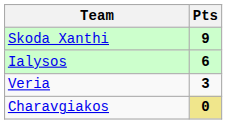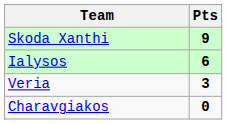(205, 108) khaki background -> (205, 108) no background
